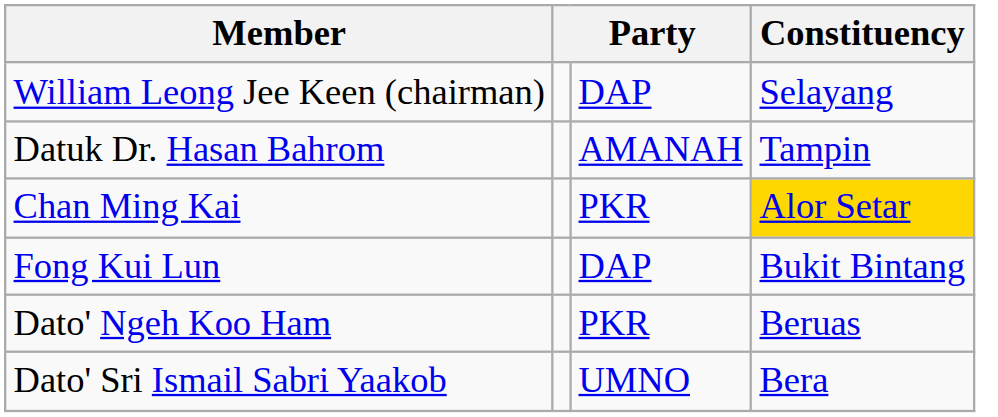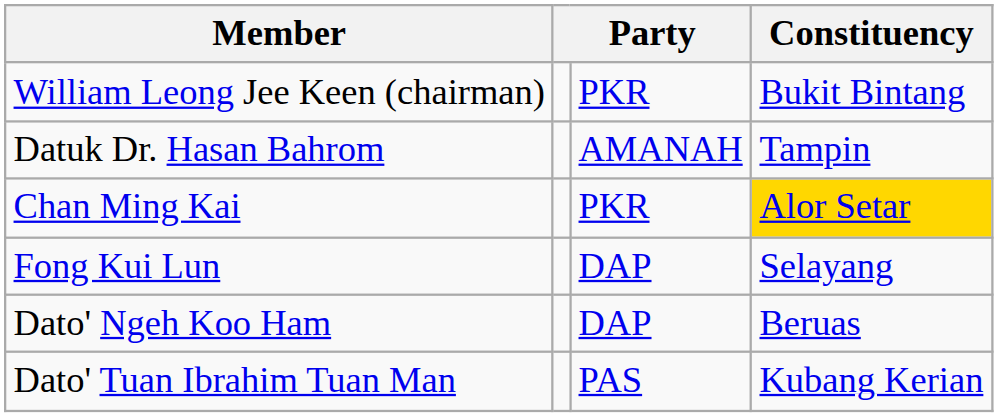(615, 91) DAP -> (614, 91) PKR
(826, 91) Selayang -> (862, 91) Bukit Bintang
(862, 264) Bukit Bintang -> (826, 264) Selayang
(614, 322) PKR -> (615, 322) DAP
+ row: (235, 380)
- row: (230, 380)
